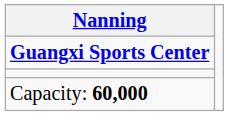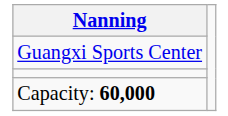(110, 52) bold -> (110, 52) normal
